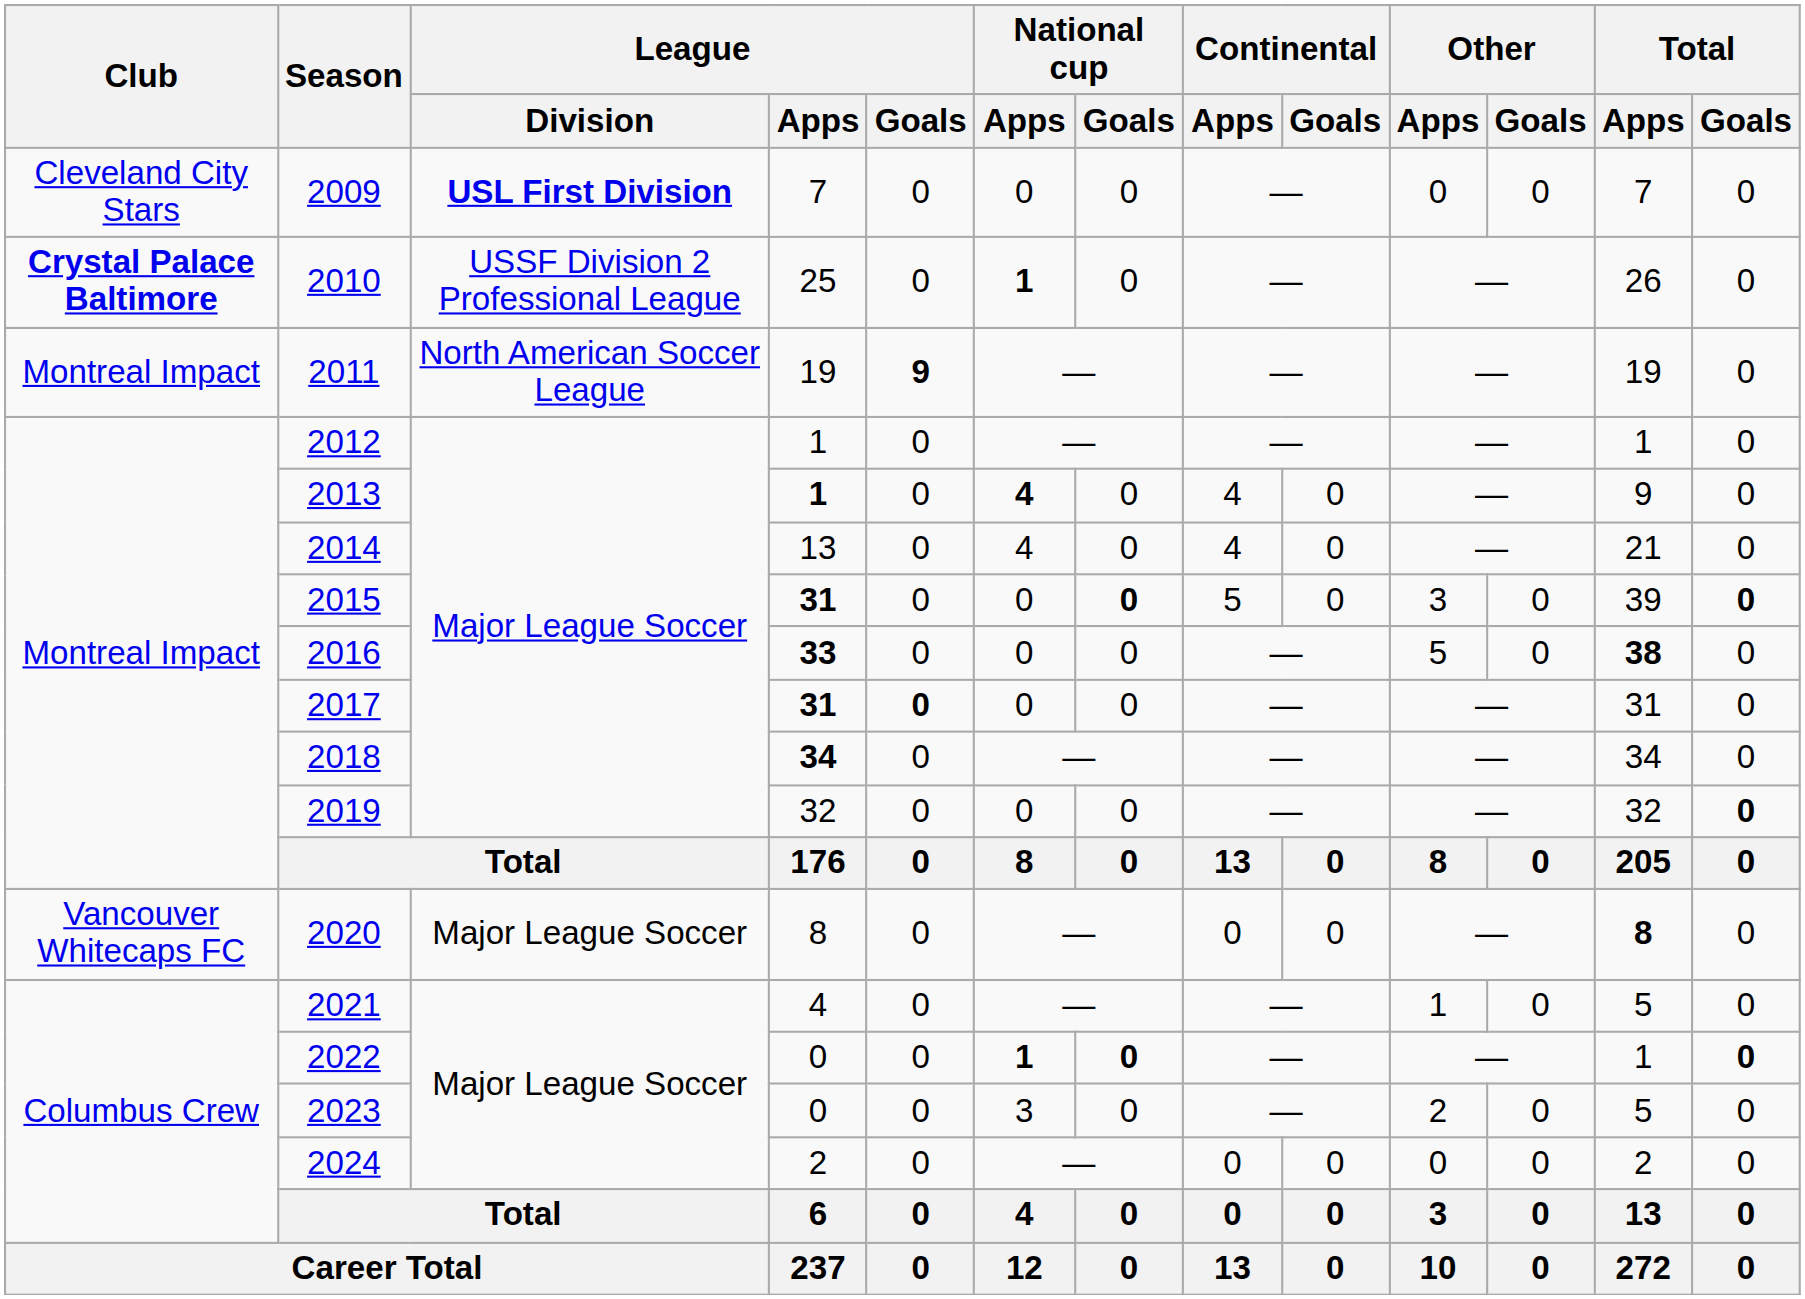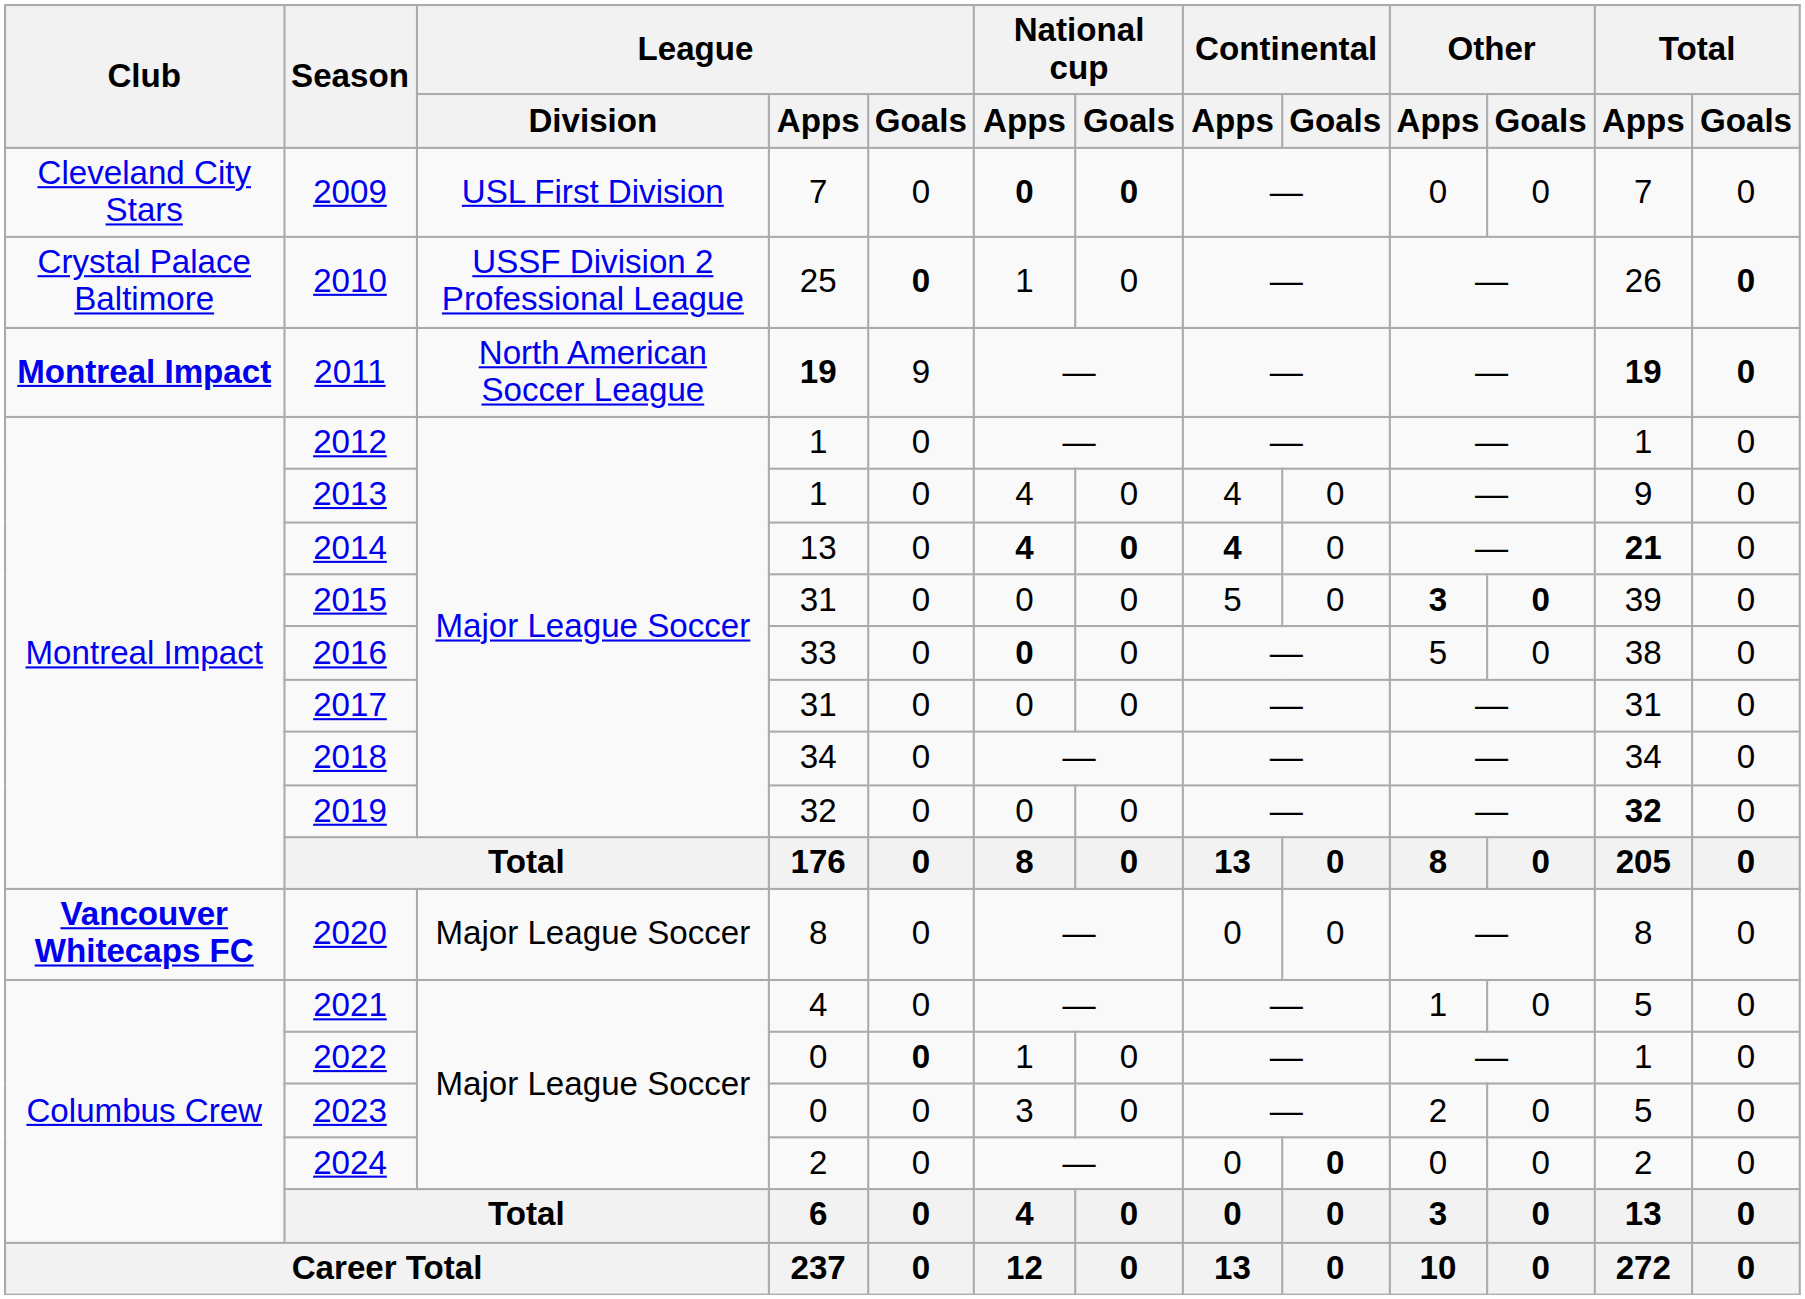(590, 191) bold -> (593, 191) normal
(1024, 191) normal -> (1024, 191) bold
(1129, 191) normal -> (1129, 191) bold
(141, 281) bold -> (144, 281) normal
(921, 281) normal -> (921, 281) bold
(1024, 281) bold -> (1024, 281) normal
(1746, 281) normal -> (1746, 281) bold
(141, 371) normal -> (144, 371) bold
(818, 371) normal -> (818, 371) bold
(921, 371) bold -> (921, 371) normal
(1643, 371) normal -> (1643, 371) bold
(1746, 371) normal -> (1746, 371) bold
(818, 494) bold -> (818, 494) normal
(1024, 494) bold -> (1024, 494) normal
(1024, 547) normal -> (1024, 547) bold
(1129, 547) normal -> (1129, 547) bold
(1233, 547) normal -> (1233, 547) bold
(1643, 547) normal -> (1643, 547) bold
(818, 600) bold -> (818, 600) normal
(1129, 600) bold -> (1129, 600) normal
(1438, 600) normal -> (1438, 600) bold
(1541, 600) normal -> (1541, 600) bold
(1746, 600) bold -> (1746, 600) normal
(818, 652) bold -> (818, 652) normal
(1024, 652) normal -> (1024, 652) bold
(1643, 652) bold -> (1643, 652) normal
(818, 705) bold -> (818, 705) normal
(921, 705) bold -> (921, 705) normal
(818, 757) bold -> (818, 757) normal
(1643, 810) normal -> (1643, 810) bold
(1746, 810) bold -> (1746, 810) normal
(141, 933) normal -> (144, 933) bold
(1643, 933) bold -> (1643, 933) normal
(921, 1057) normal -> (921, 1057) bold
(1024, 1057) bold -> (1024, 1057) normal
(1129, 1057) bold -> (1129, 1057) normal
(1746, 1057) bold -> (1746, 1057) normal
(1335, 1162) normal -> (1335, 1162) bold
